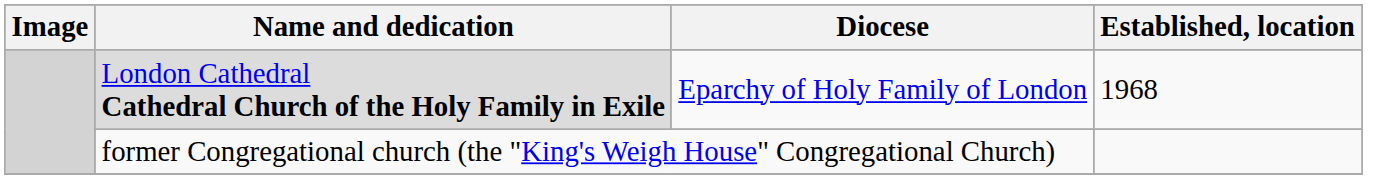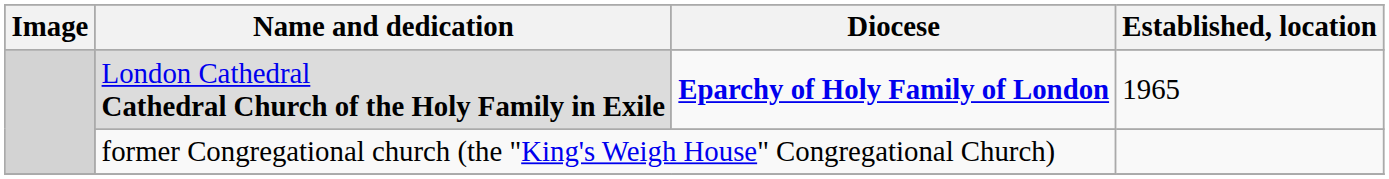(883, 89) normal -> (894, 89) bold
(1129, 89) 1968 -> (1151, 89) 1965
